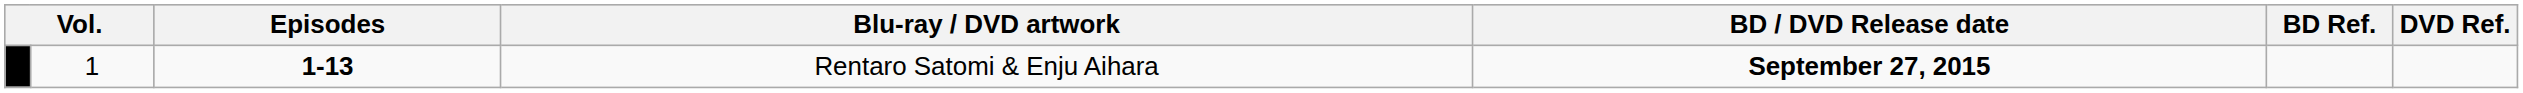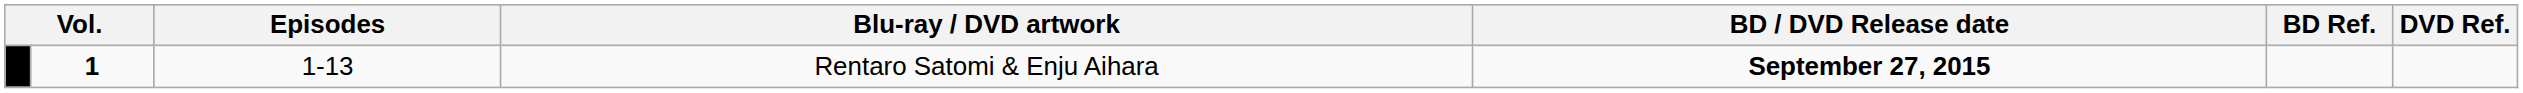(92, 66) normal -> (92, 66) bold
(328, 66) bold -> (328, 66) normal
